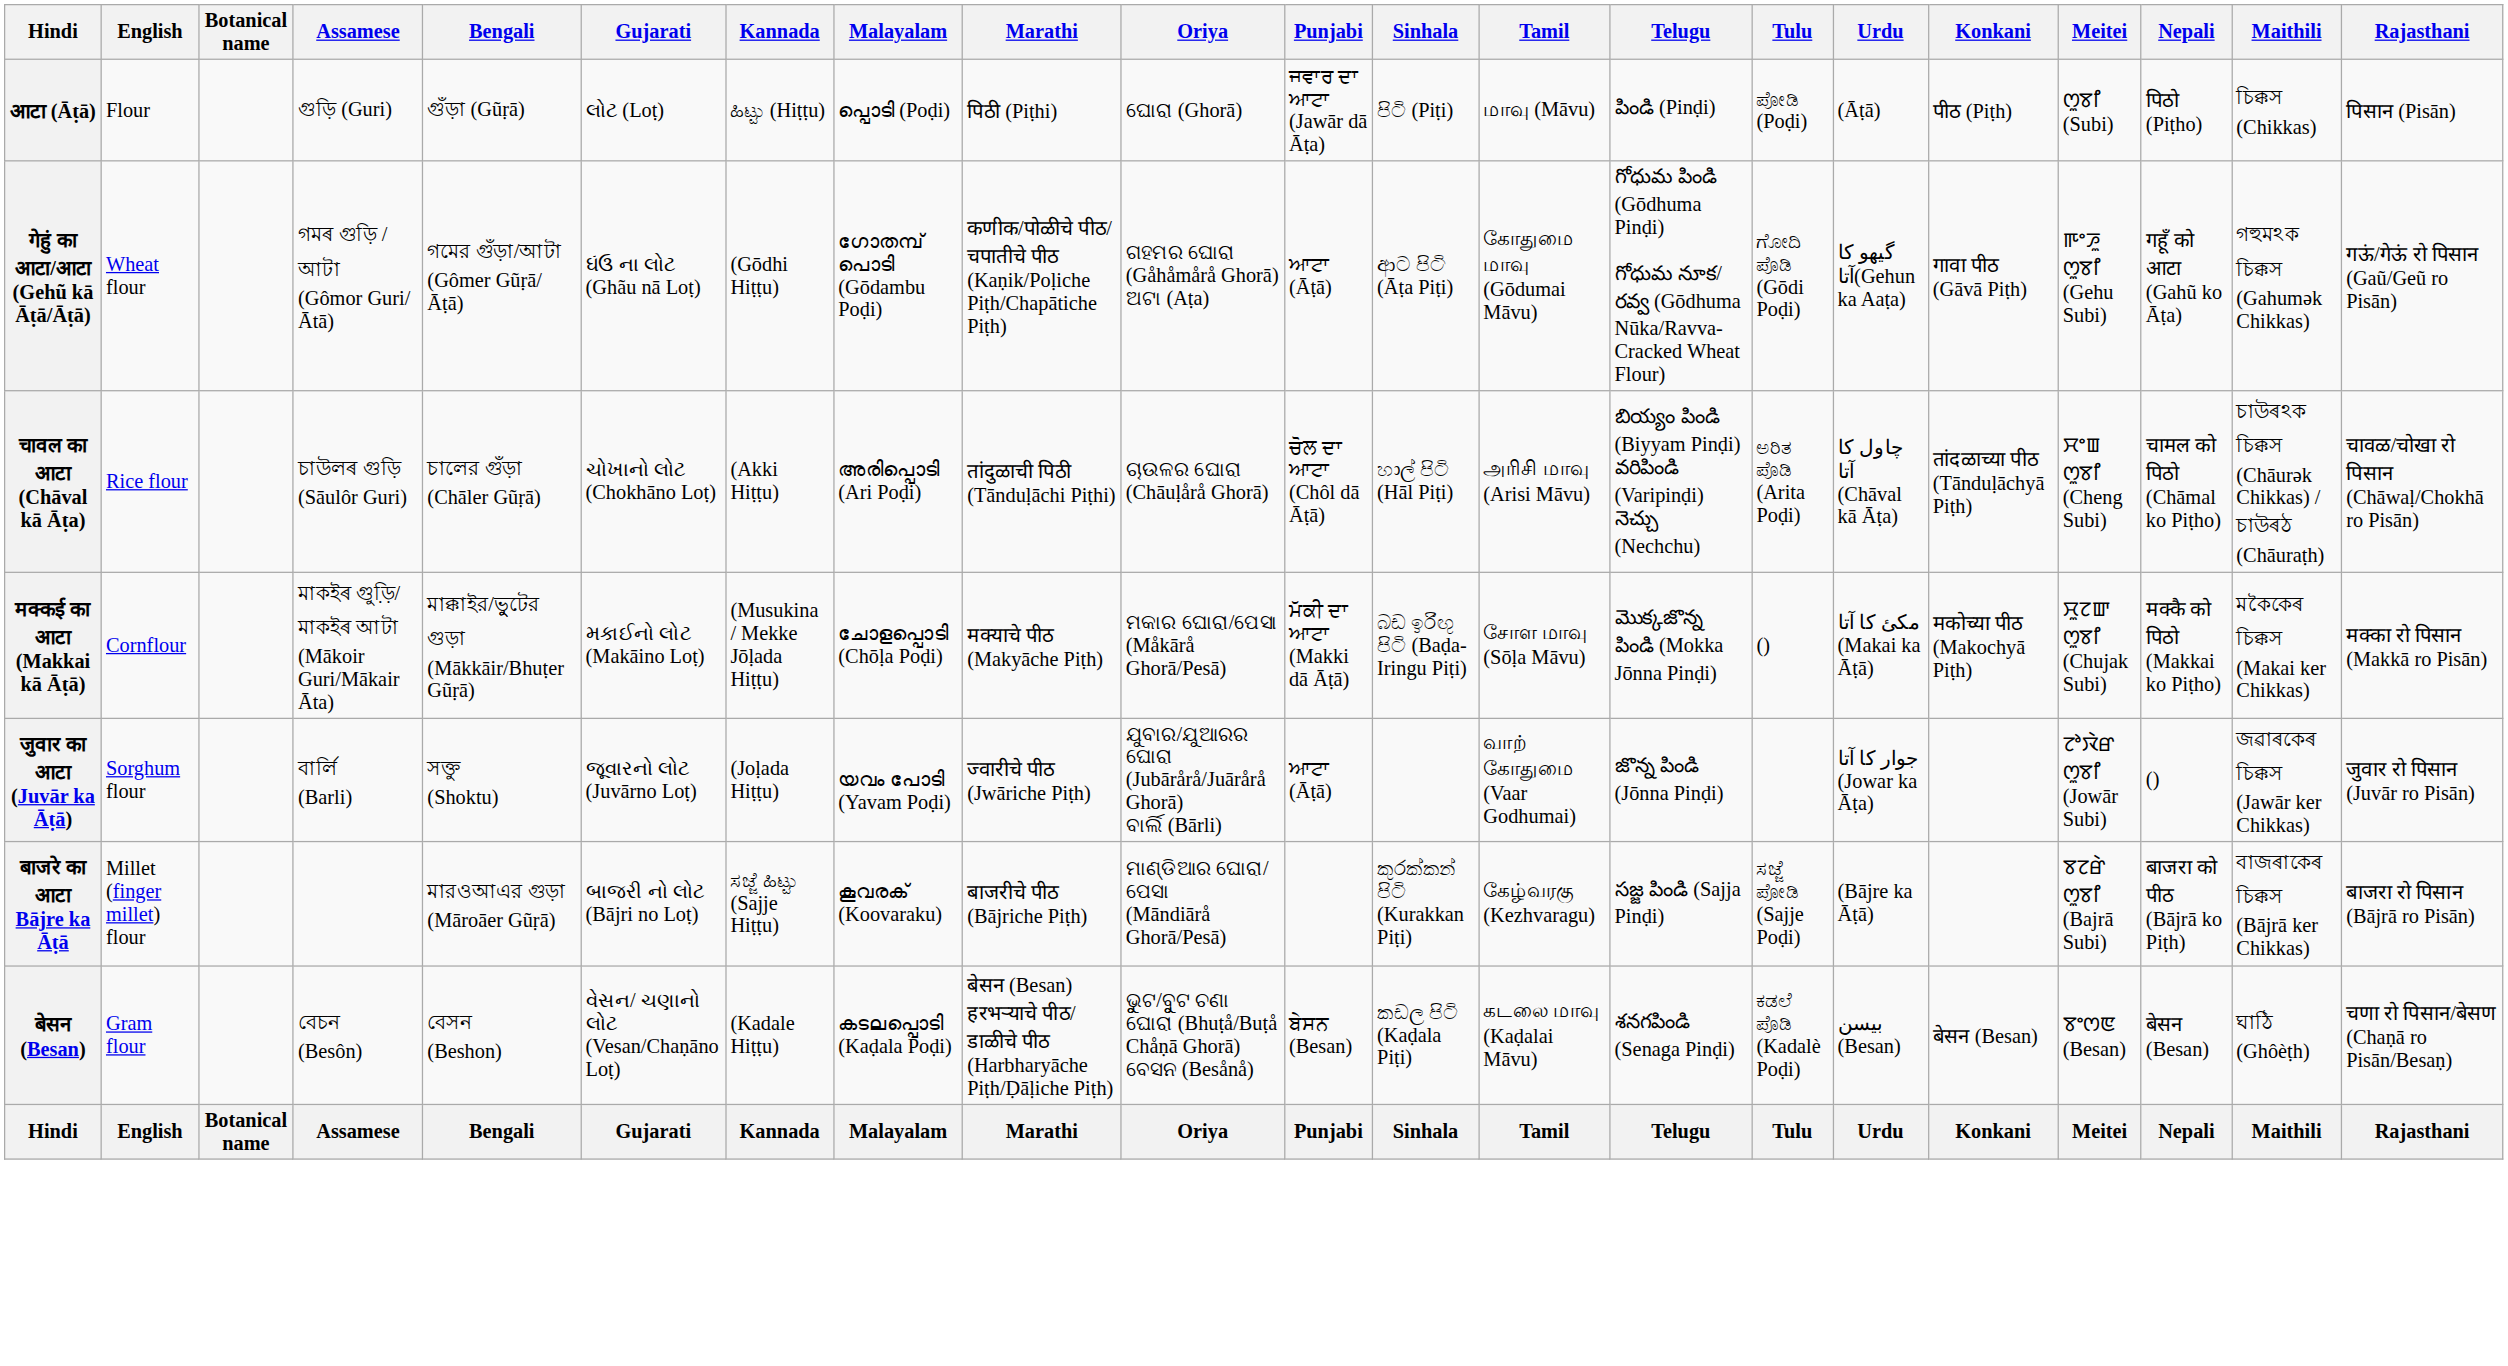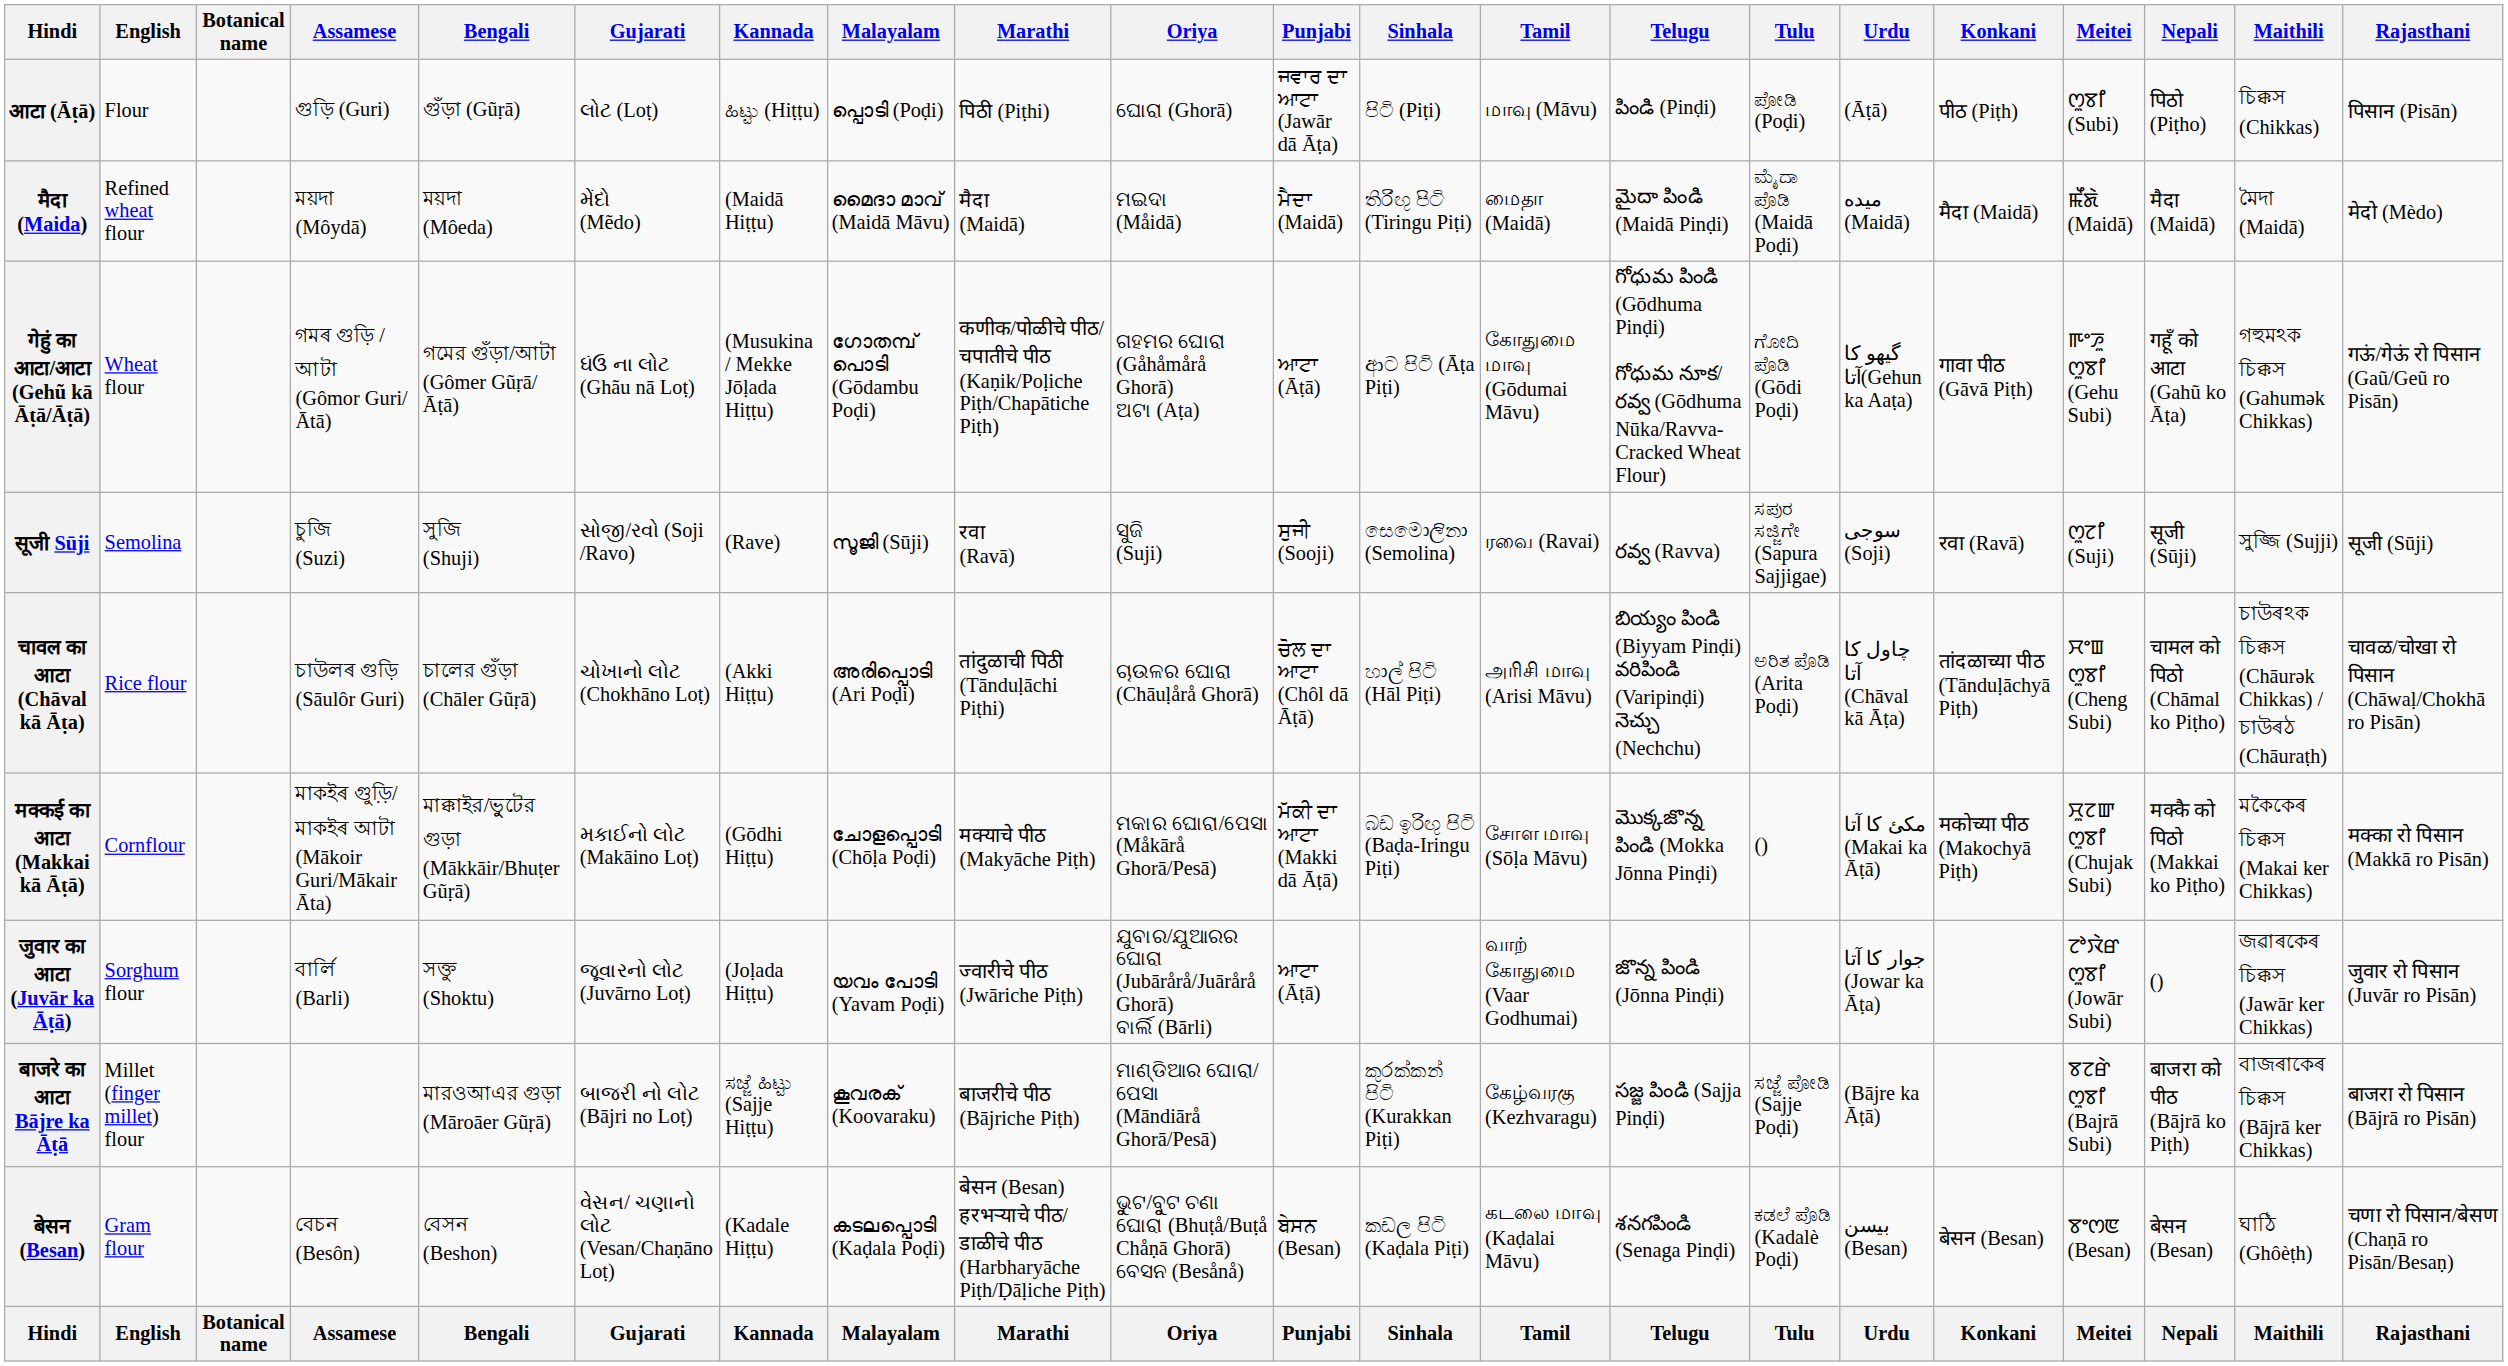+ row: (52, 212)
(759, 275) (Gōdhi Hiṭṭu) -> (769, 376) (Musukina / Mekke Jōḷada Hiṭṭu)
+ row: (52, 543)
(774, 644) (Musukina / Mekke Jōḷada Hiṭṭu) -> (754, 846) (Gōdhi Hiṭṭu)
